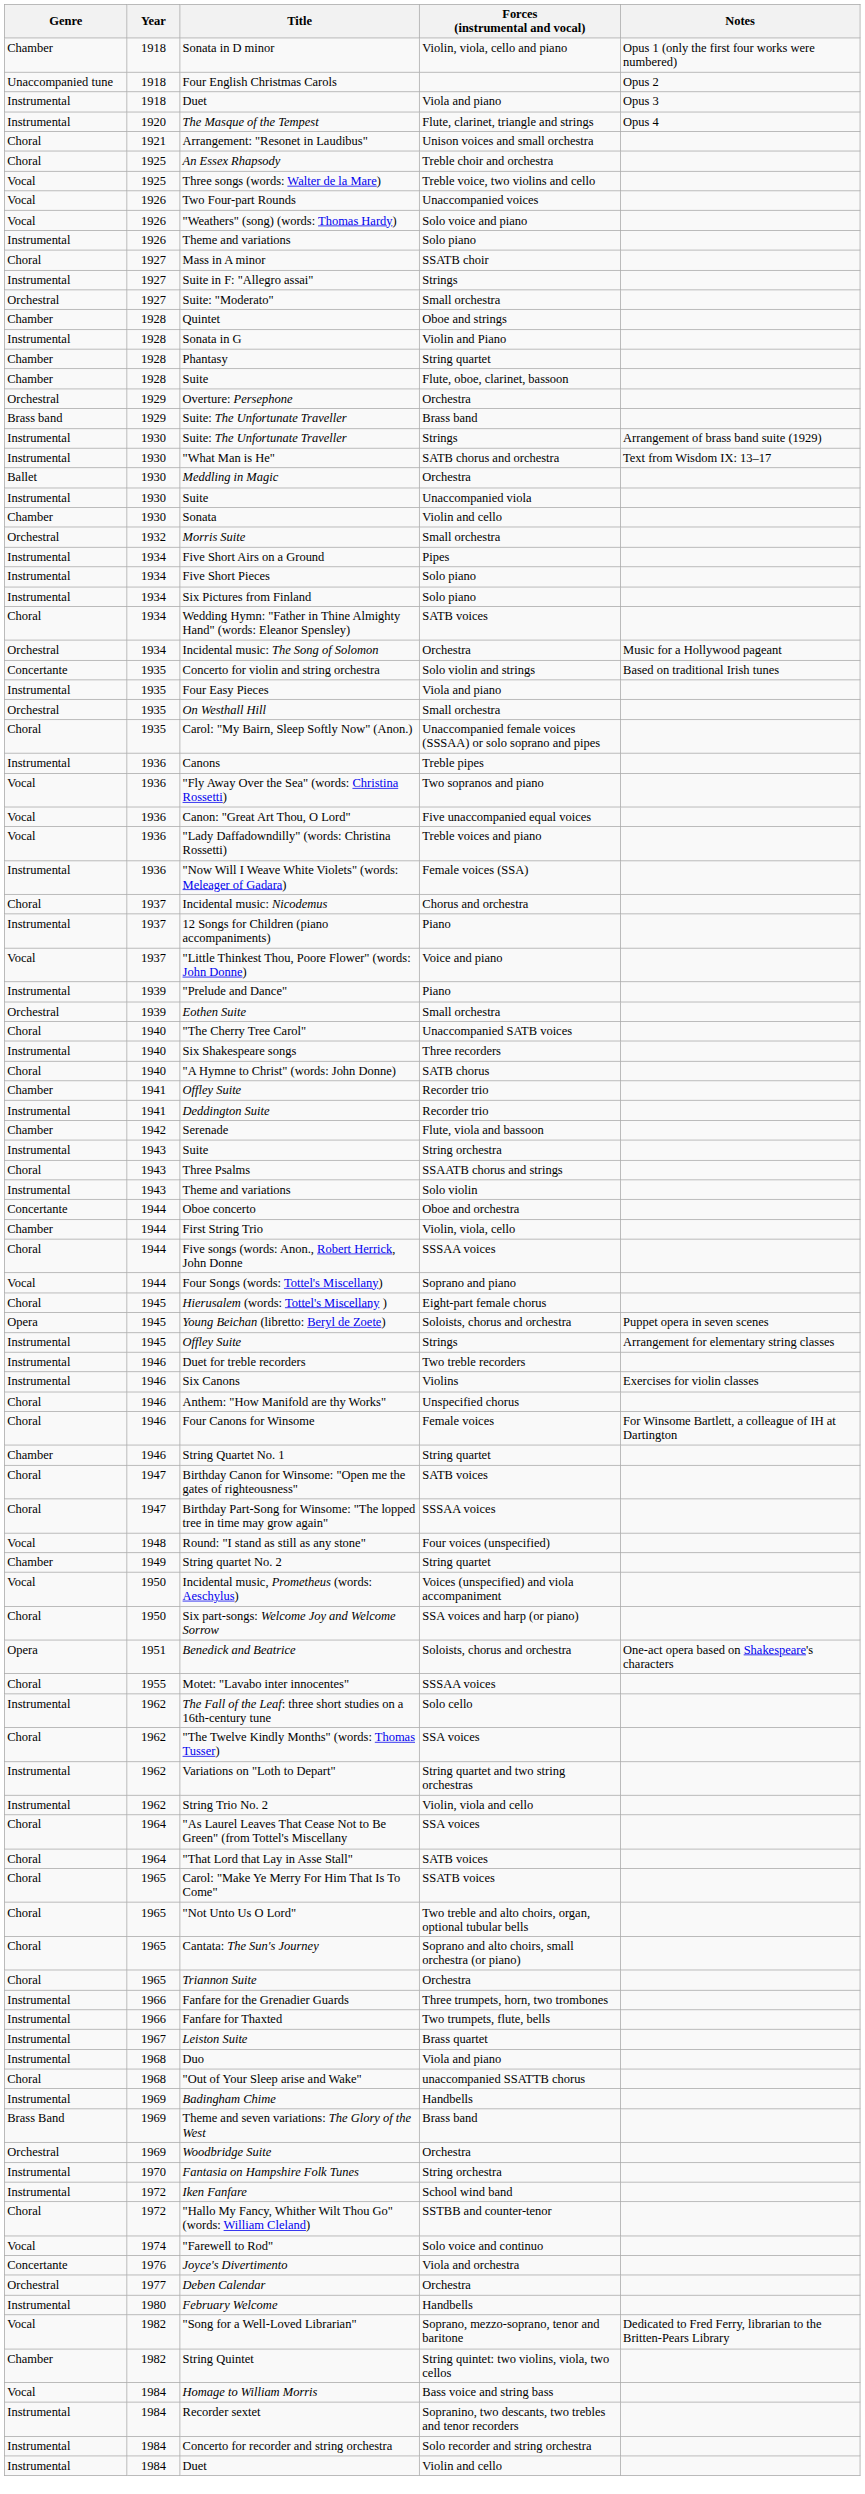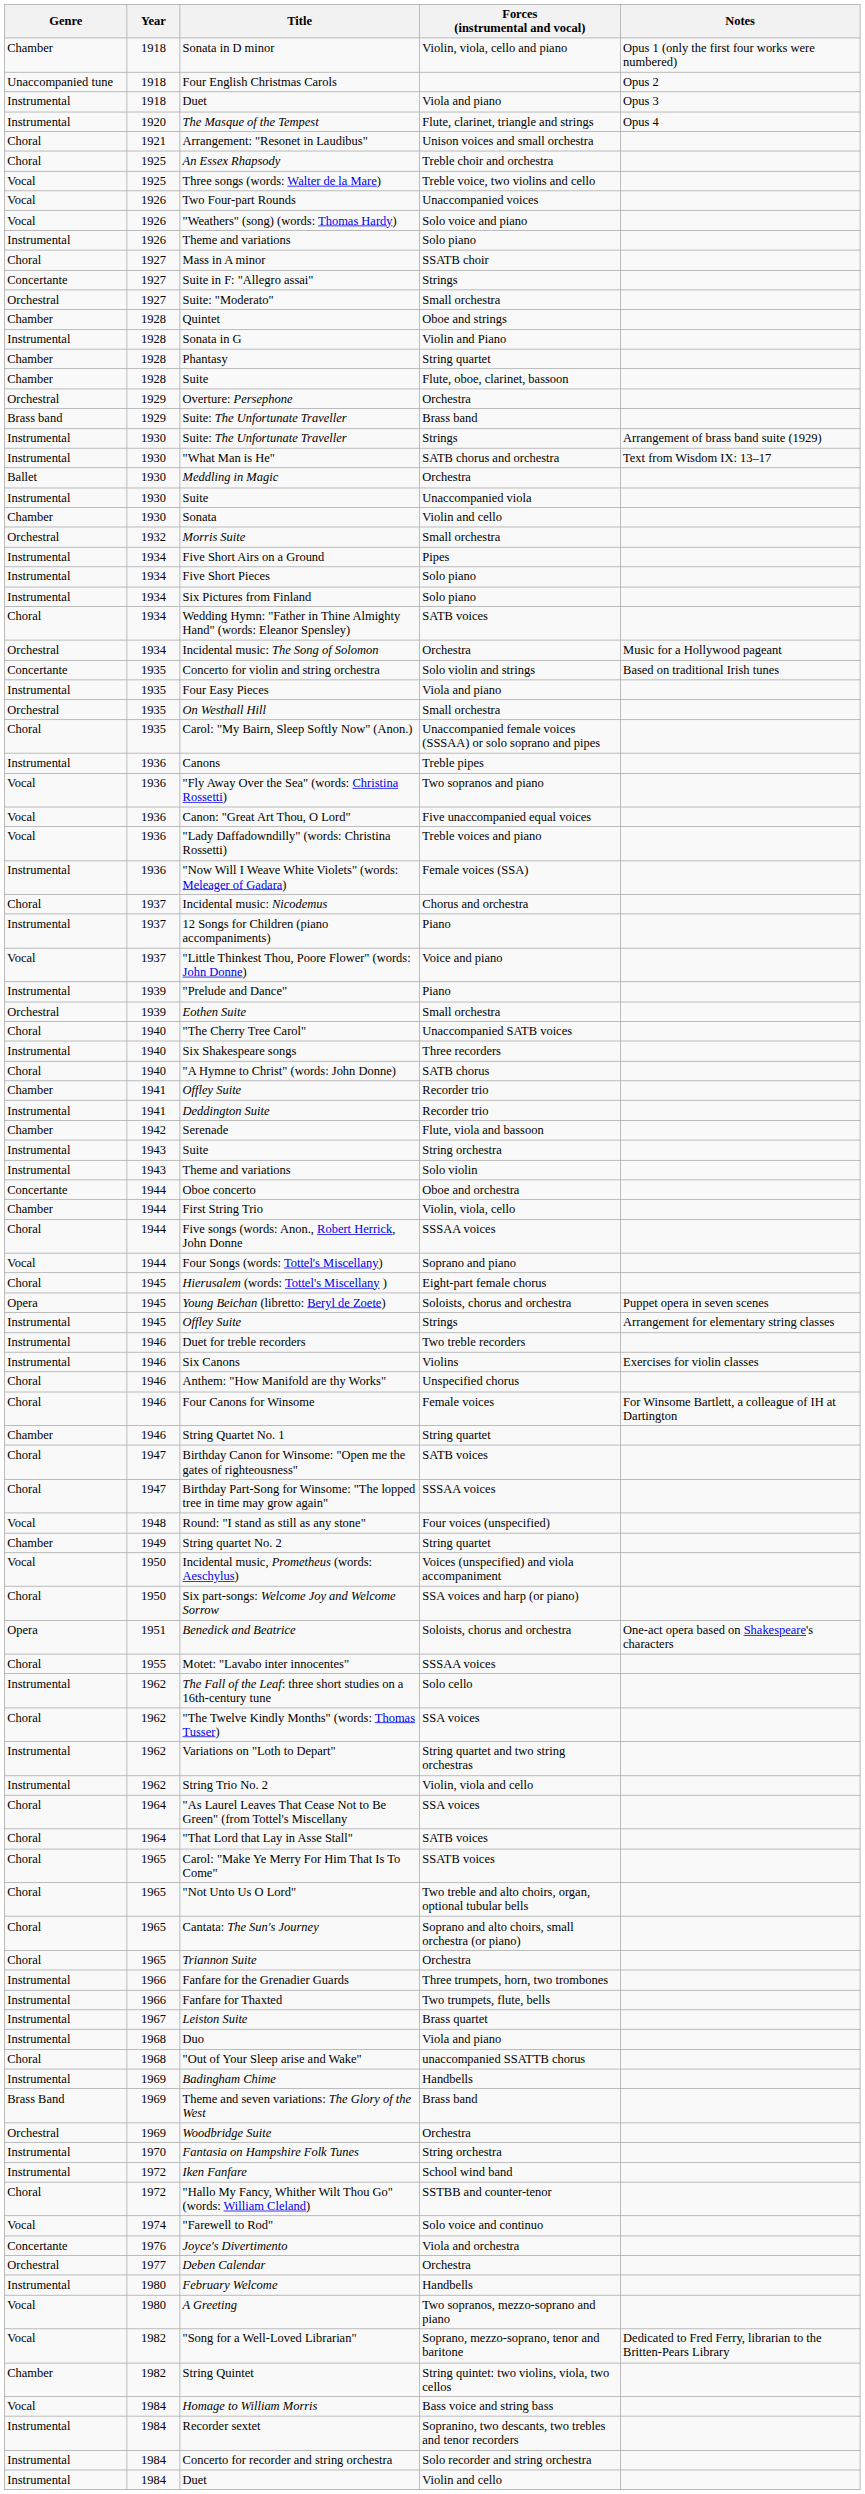(39, 279) Instrumental -> (37, 279) Concertante
- row: (216, 1169)
+ row: (210, 2305)
